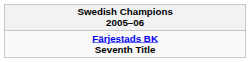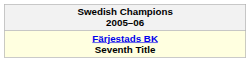(125, 44) no background -> (125, 44) lightyellow background
